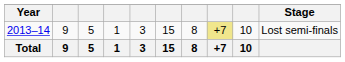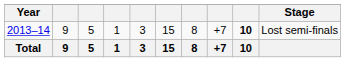(220, 30) khaki background -> (220, 30) no background
(246, 30) normal -> (246, 30) bold
